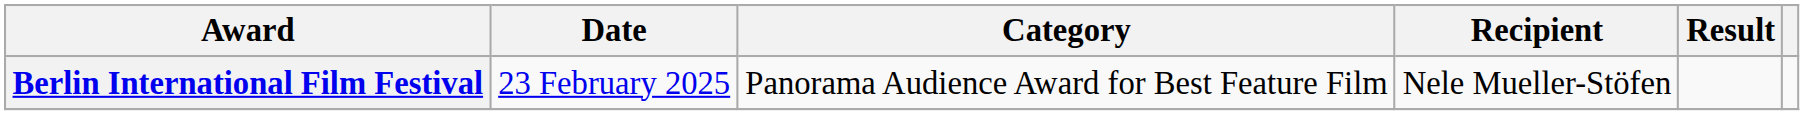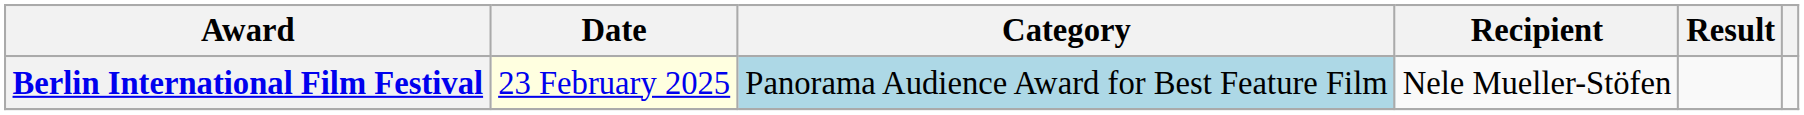(614, 82) no background -> (614, 82) lightyellow background
(1066, 82) no background -> (1066, 82) lightblue background
